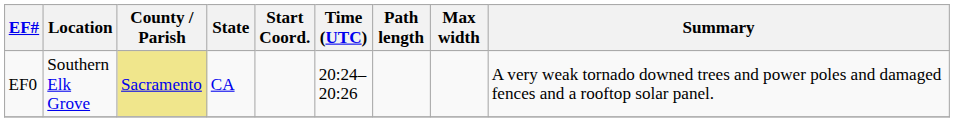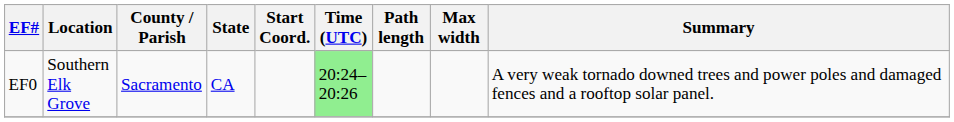(161, 83) khaki background -> (161, 83) no background
(342, 83) no background -> (342, 83) lightgreen background
